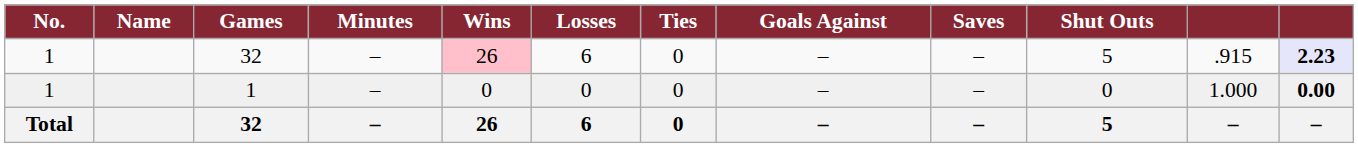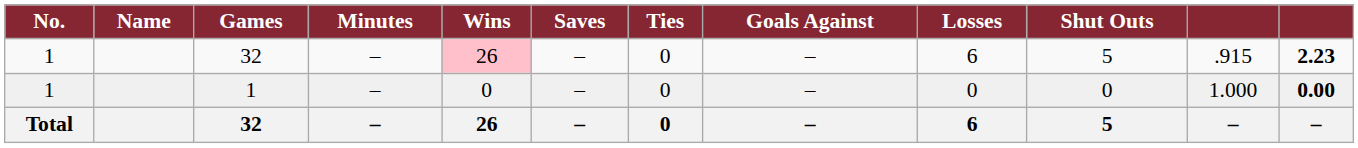columns swapped: (586, 21) <-> (979, 21)
(1316, 55) lavender background -> (1316, 55) no background
